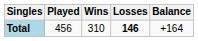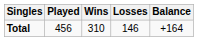(18, 28) lightblue background -> (18, 28) no background
(130, 28) bold -> (130, 28) normal
